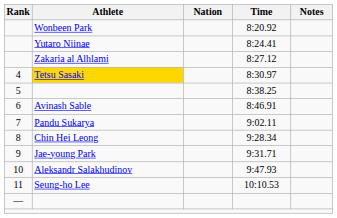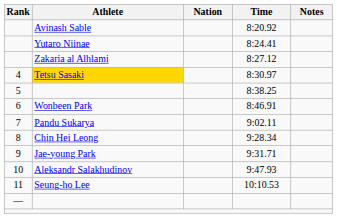(63, 28) Wonbeen Park -> (63, 28) Avinash Sable
(63, 106) Avinash Sable -> (63, 106) Wonbeen Park
